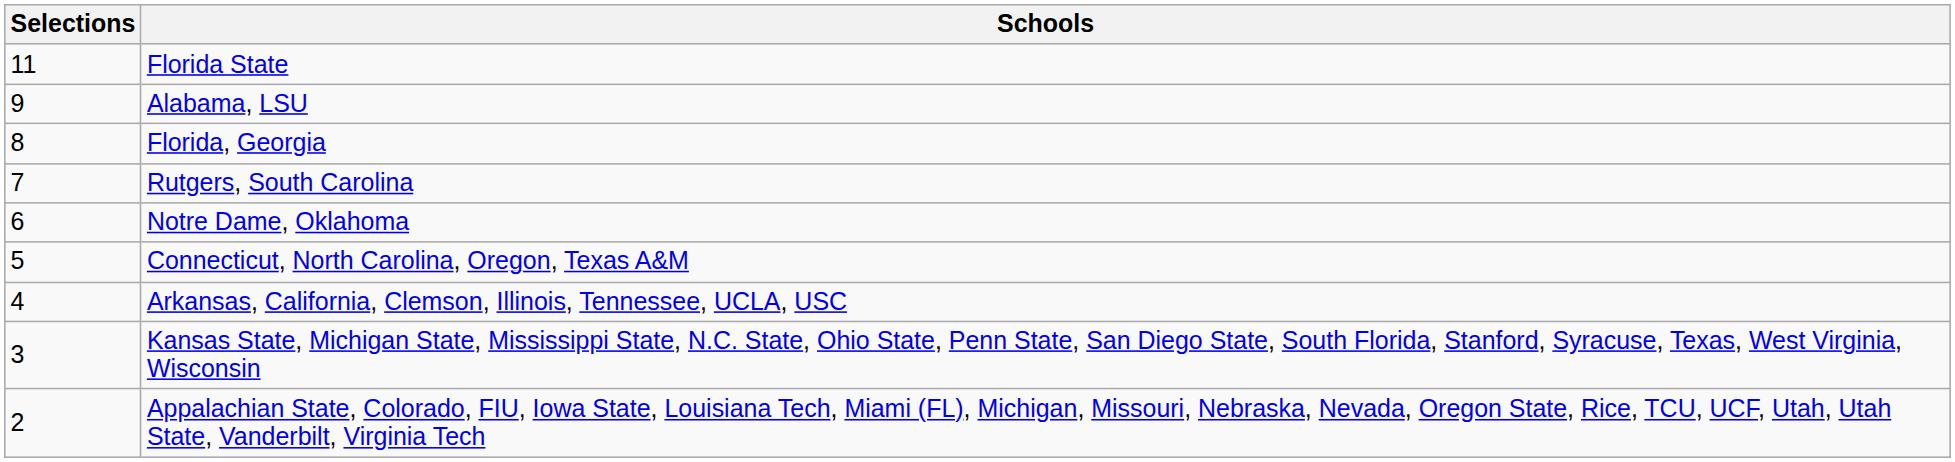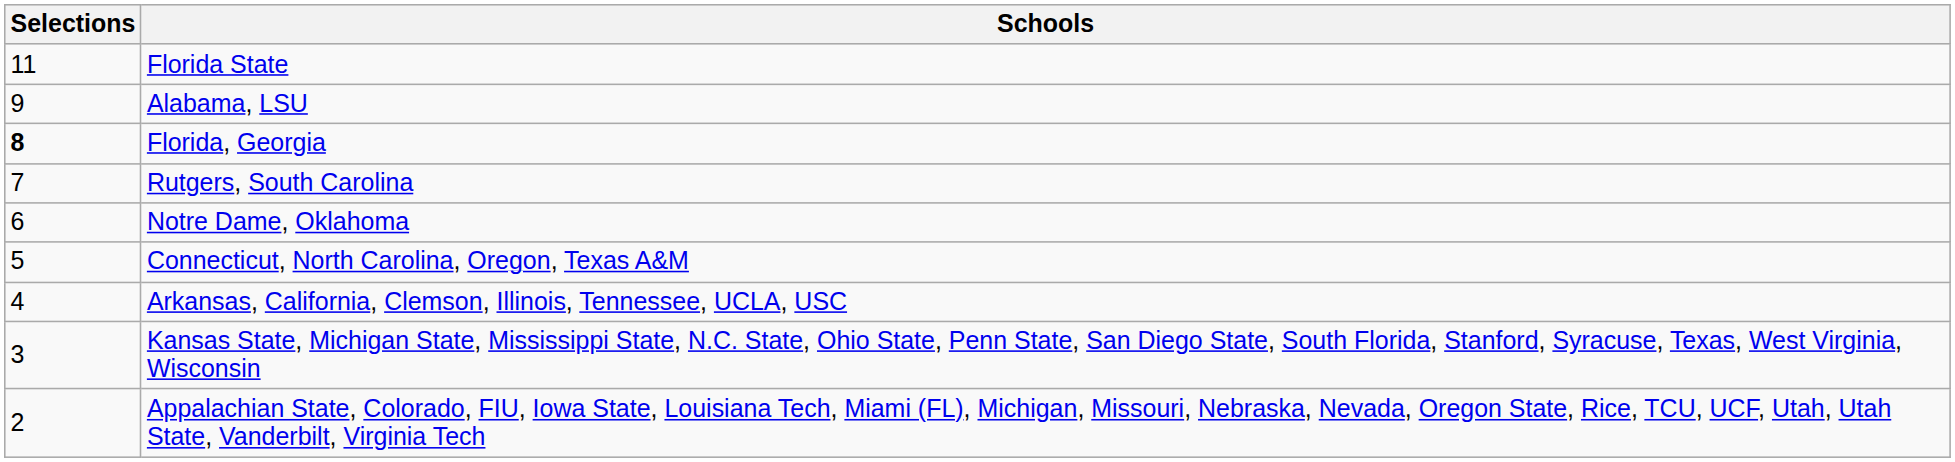(17, 143) normal -> (17, 143) bold
